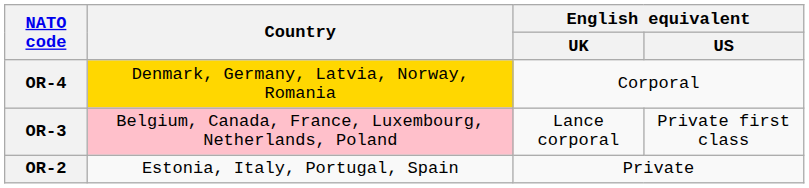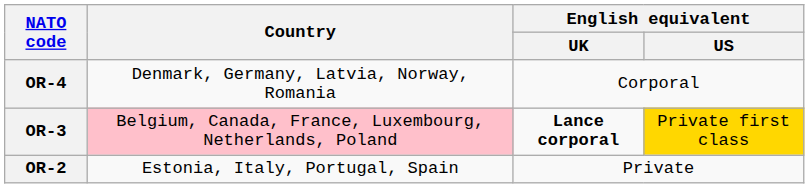(300, 84) gold background -> (300, 84) no background
(578, 131) normal -> (578, 131) bold
(724, 131) no background -> (724, 131) gold background
